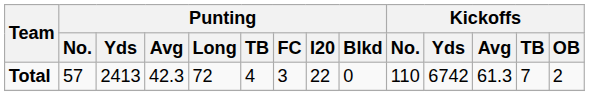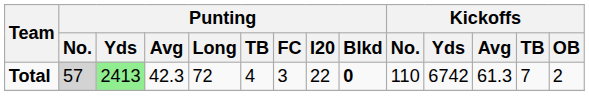(73, 76) no background -> (73, 76) lightgrey background
(121, 76) no background -> (121, 76) lightgreen background
(348, 76) normal -> (348, 76) bold
